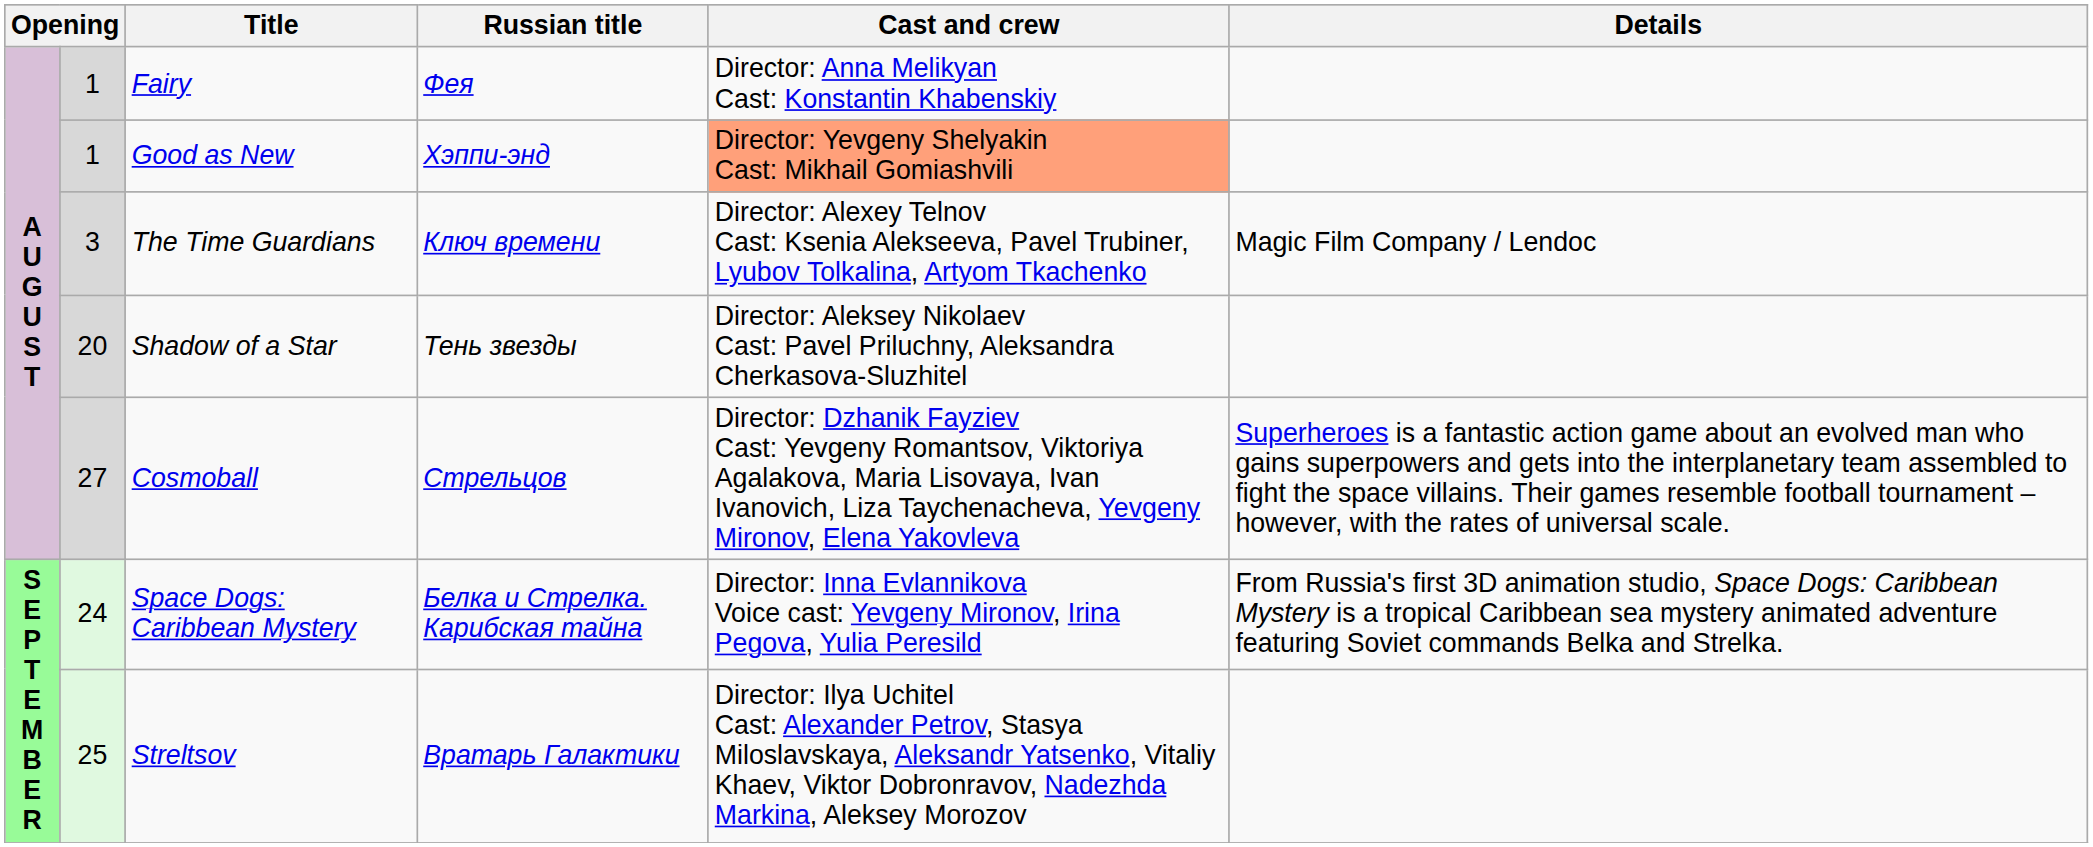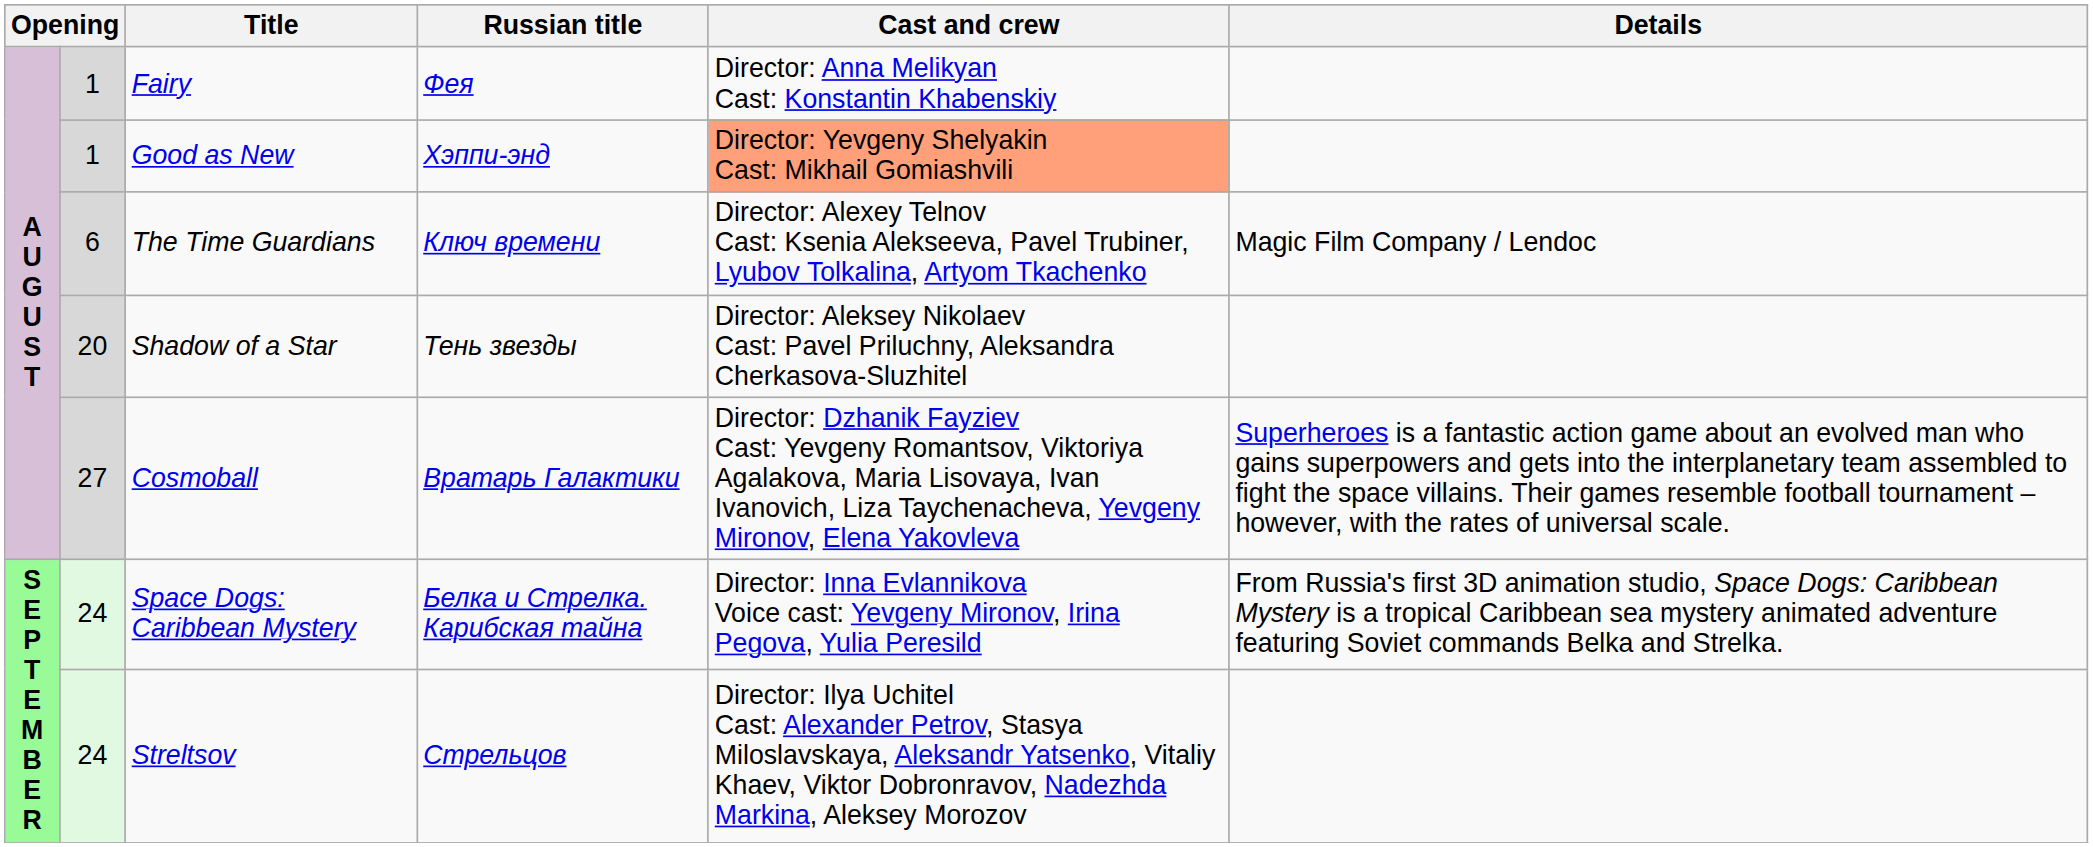(92, 242) 3 -> (92, 242) 6
(495, 478) Стрельцов -> (551, 478) Вратарь Галактики
(92, 755) 25 -> (92, 755) 24
(551, 755) Вратарь Галактики -> (495, 755) Стрельцов
